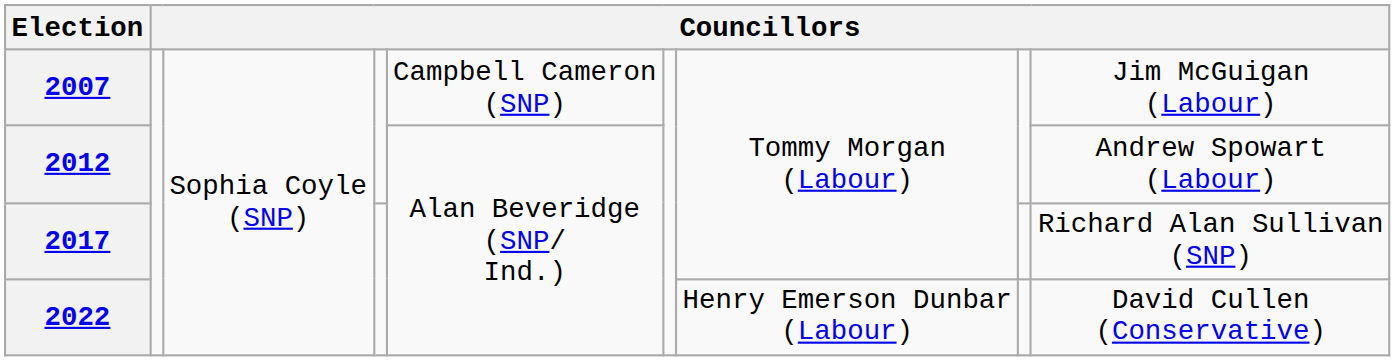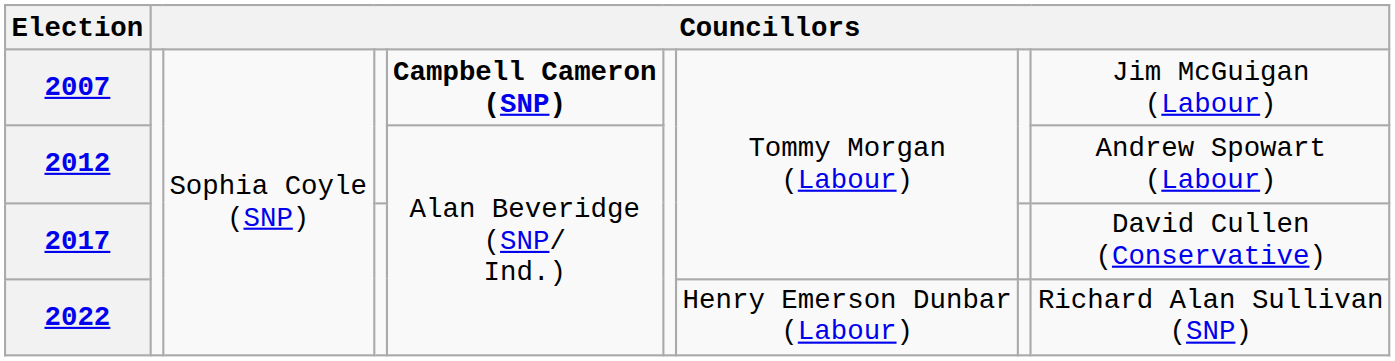(525, 88) normal -> (525, 88) bold
(1211, 241) Richard Alan Sullivan (SNP) -> (1211, 241) David Cullen (Conservative)
(1211, 317) David Cullen (Conservative) -> (1211, 317) Richard Alan Sullivan (SNP)
